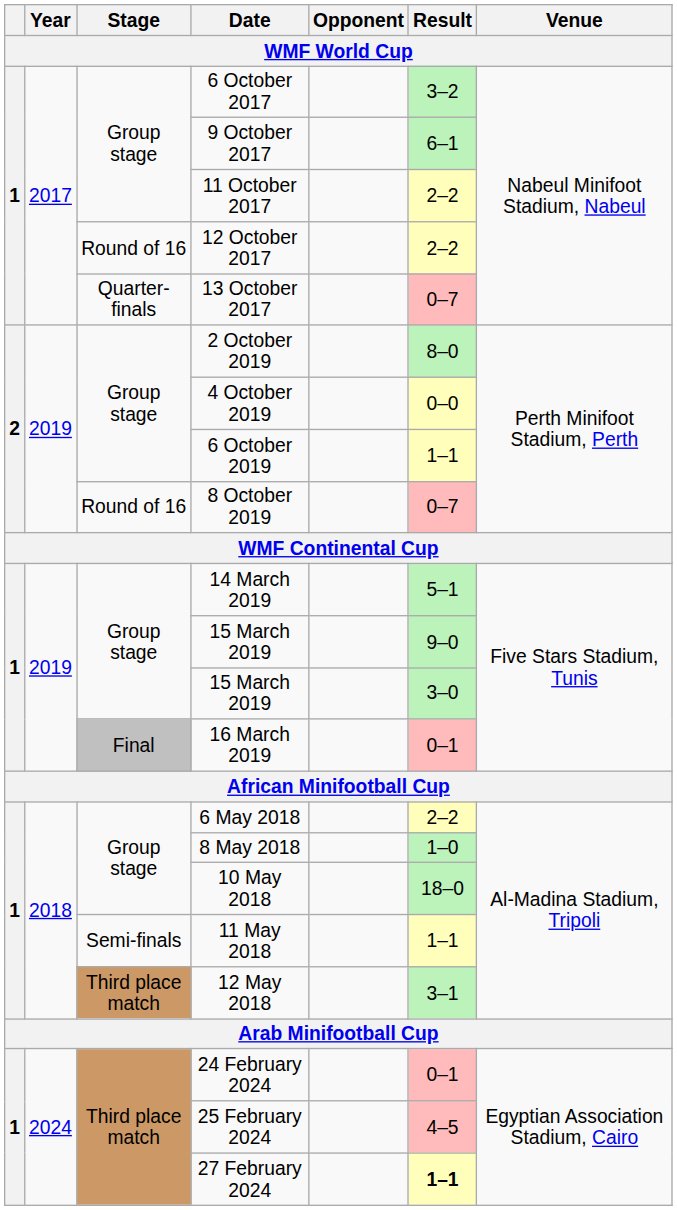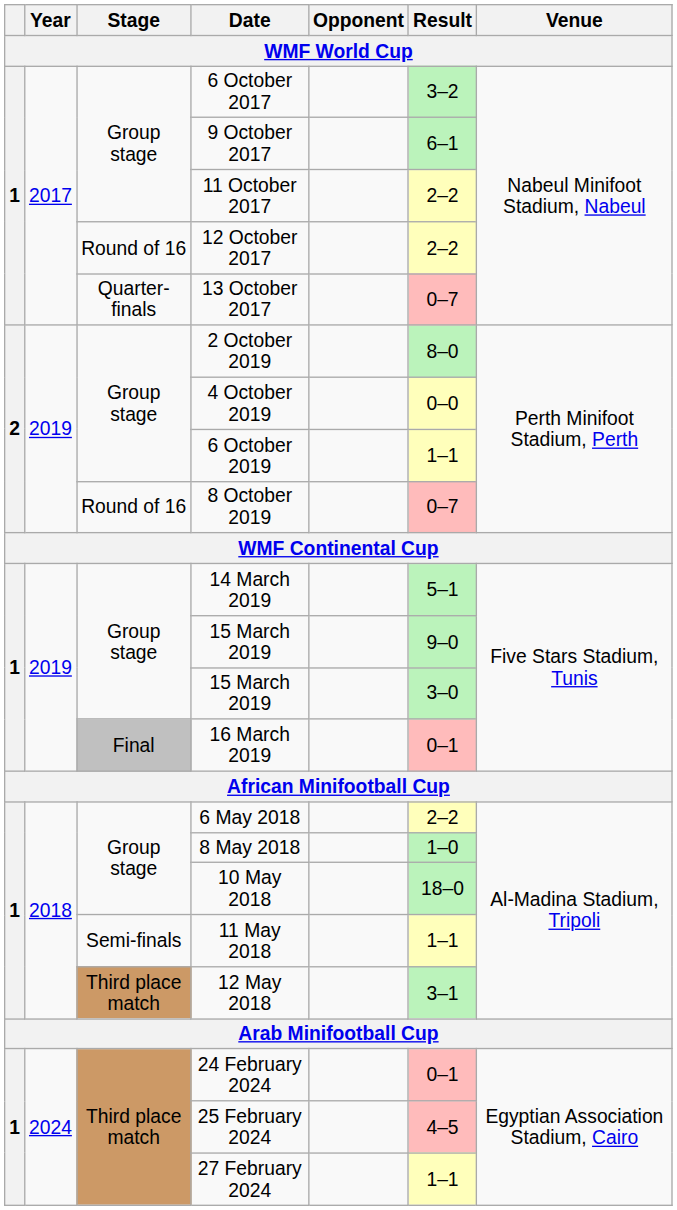(443, 1179) bold -> (443, 1179) normal
